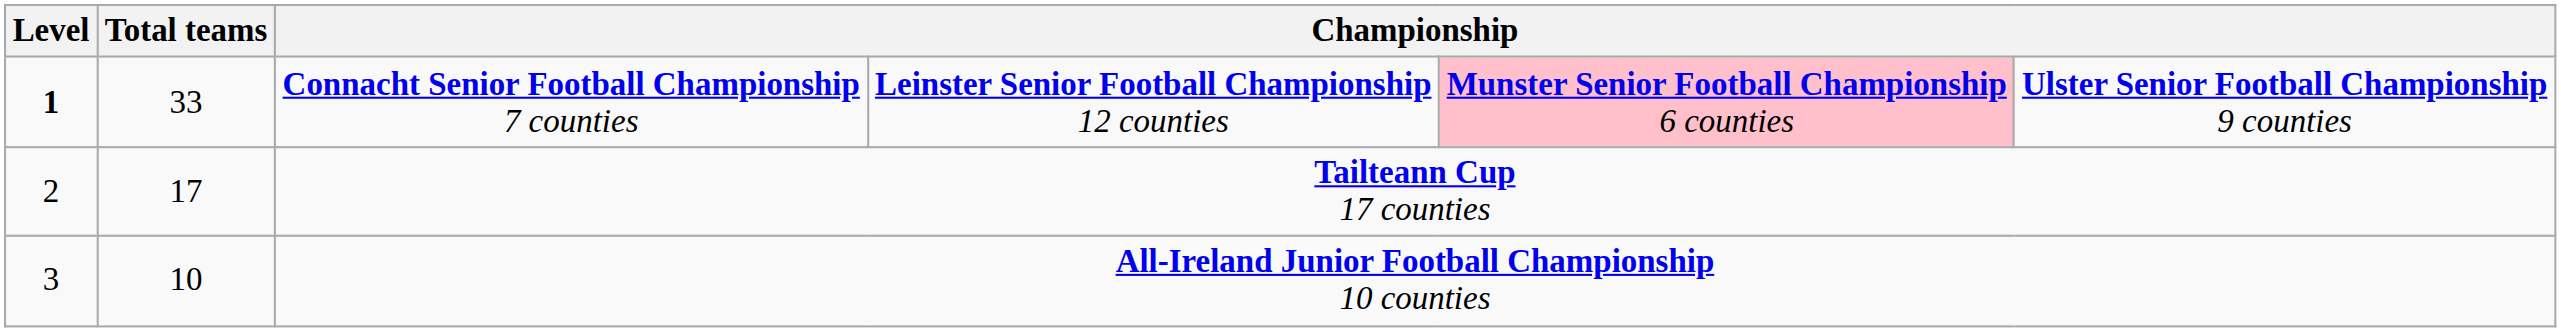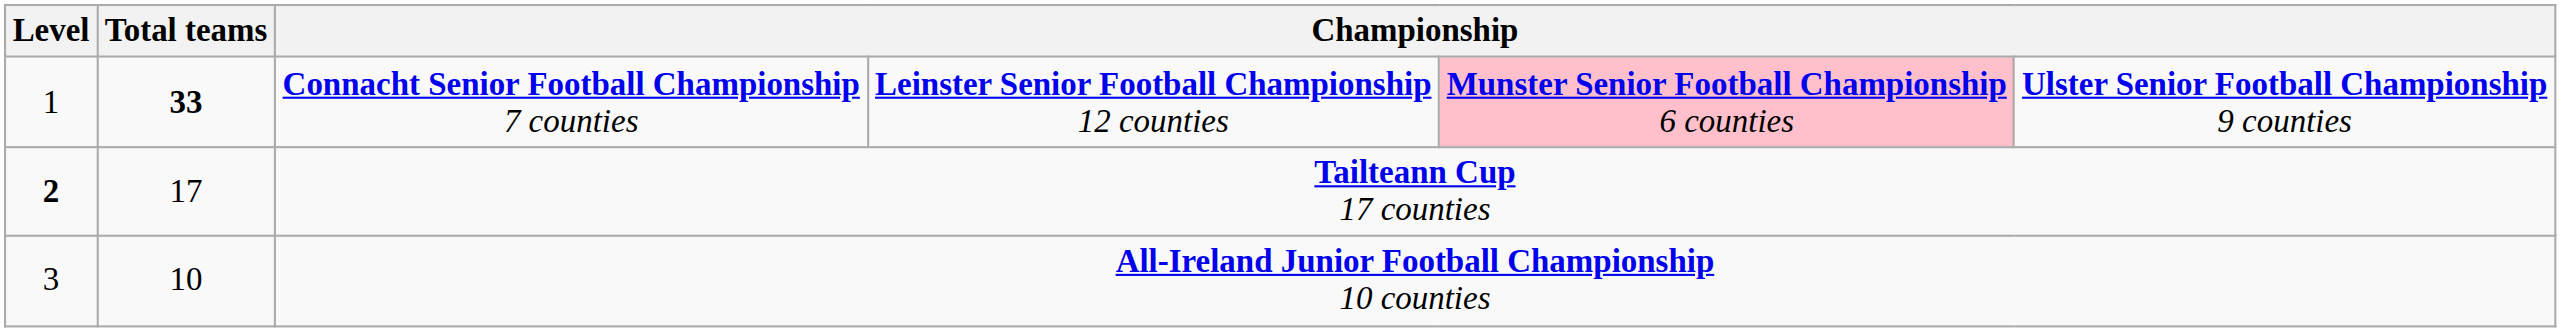(51, 101) bold -> (51, 101) normal
(186, 101) normal -> (186, 101) bold
(51, 190) normal -> (51, 190) bold
